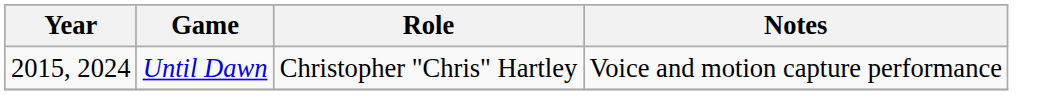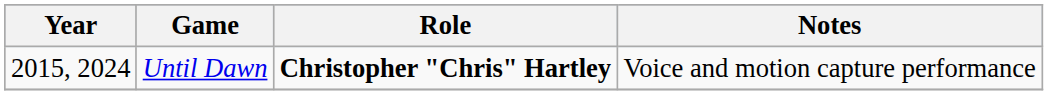(428, 67) normal -> (445, 67) bold
